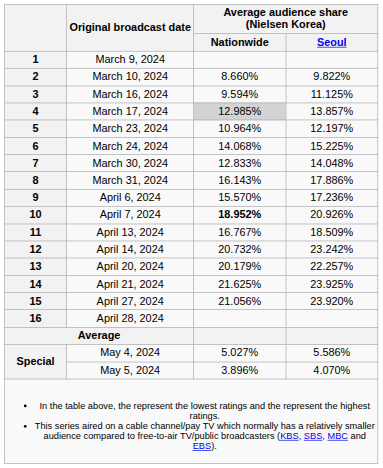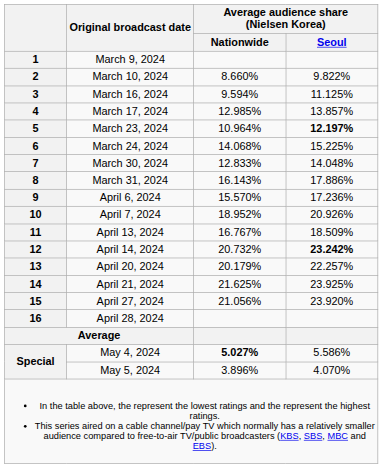(240, 111) lightgrey background -> (240, 111) no background
(332, 128) normal -> (332, 128) bold
(240, 215) bold -> (240, 215) normal
(332, 249) normal -> (332, 249) bold
(240, 353) normal -> (240, 353) bold
